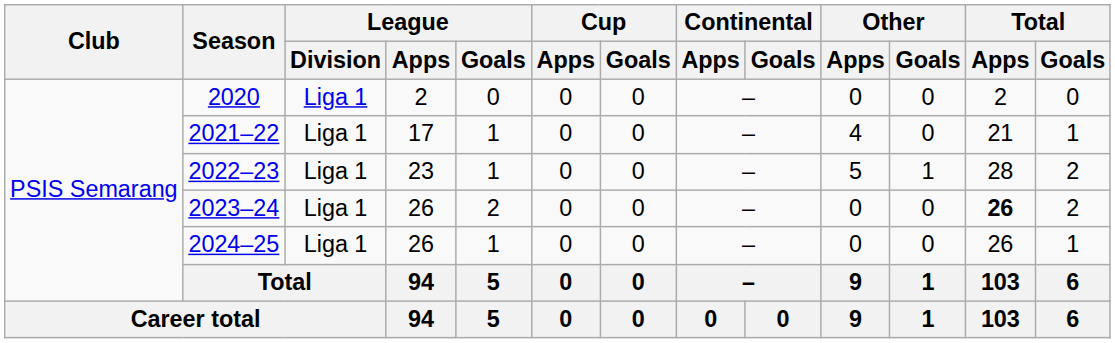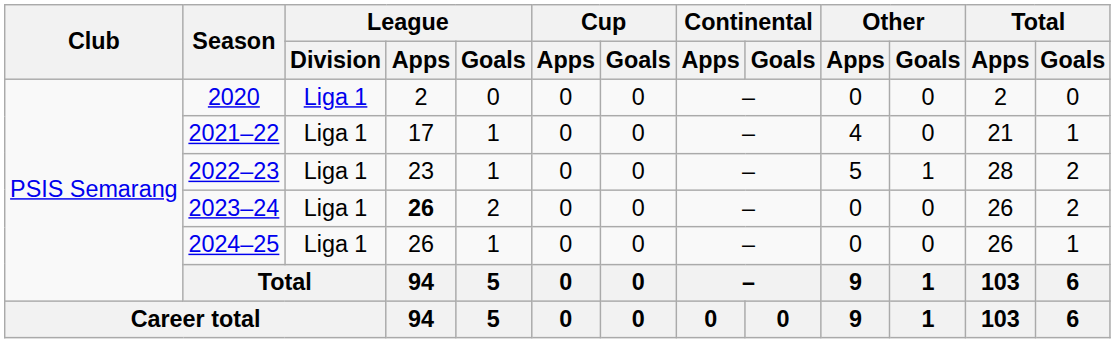(421, 208) normal -> (421, 208) bold
(1000, 208) bold -> (1000, 208) normal
